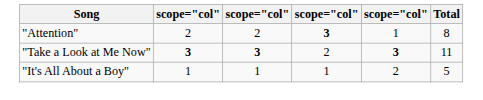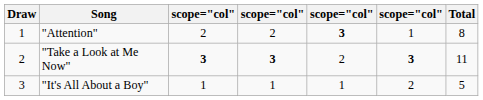+ column: (22, 14)
